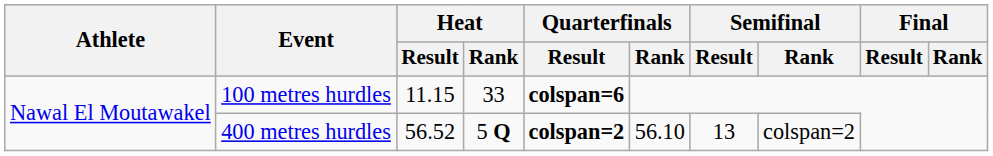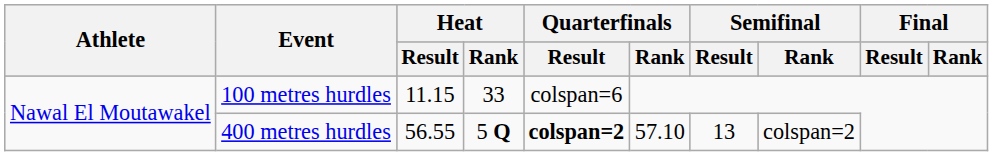(576, 94) bold -> (576, 94) normal
(430, 131) 56.52 -> (430, 131) 56.55
(660, 131) 56.10 -> (660, 131) 57.10
